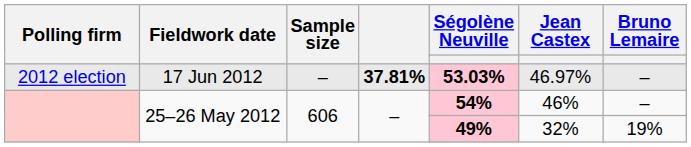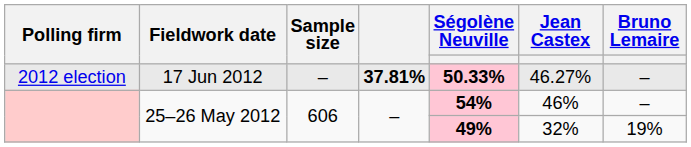(474, 77) 53.03% -> (474, 77) 50.33%
(560, 77) 46.97% -> (560, 77) 46.27%
